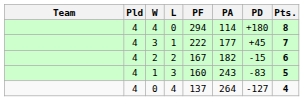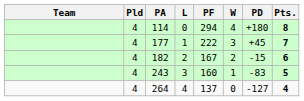columns swapped: (155, 12) <-> (228, 12)
